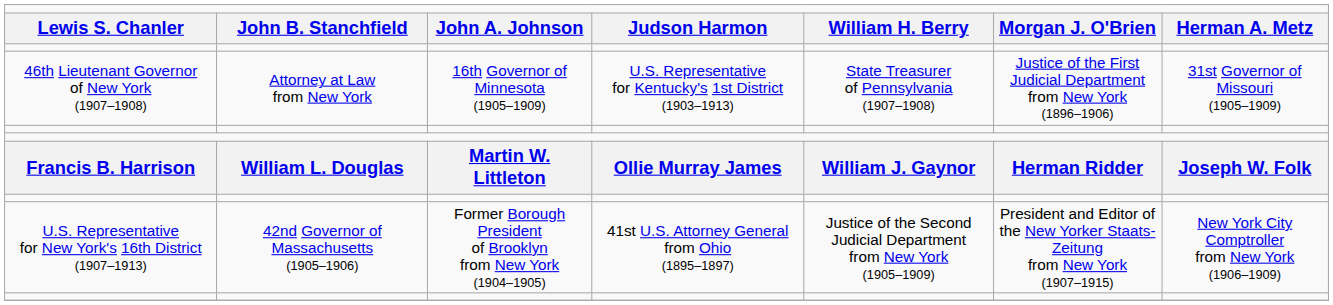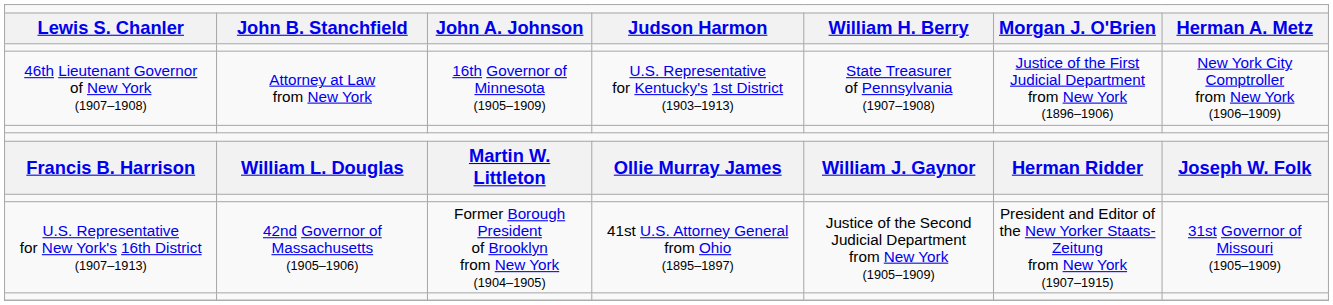(1245, 89) 31st Governor of Missouri (1905–1909) -> (1245, 89) New York City Comptroller from New York (1906–1909)
(1245, 248) New York City Comptroller from New York (1906–1909) -> (1245, 248) 31st Governor of Missouri (1905–1909)
